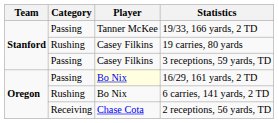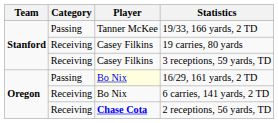(68, 45) Rushing -> (71, 45) Receiving
(66, 61) Passing -> (71, 61) Receiving
(68, 94) Rushing -> (71, 94) Receiving
(120, 110) normal -> (122, 110) bold
